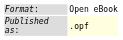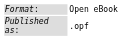(79, 26) lightyellow background -> (79, 26) no background
